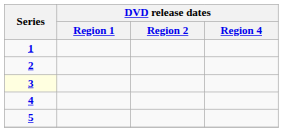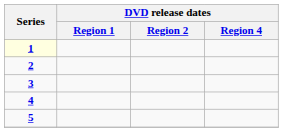(31, 48) no background -> (31, 48) lightyellow background
(31, 83) lightyellow background -> (31, 83) no background
